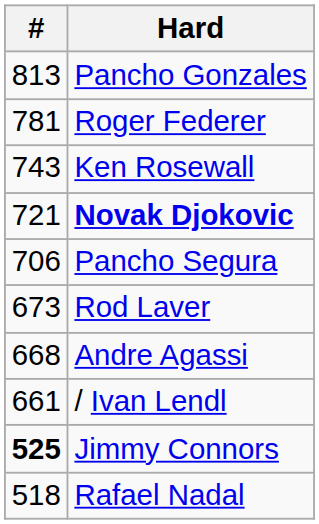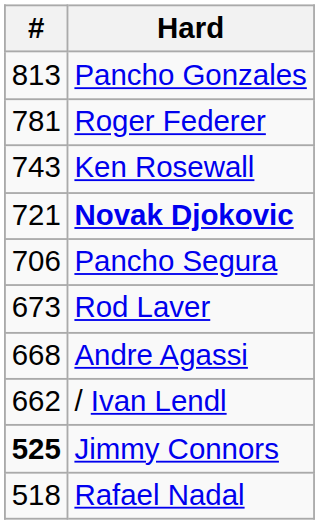(36, 401) 661 -> (36, 401) 662
